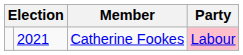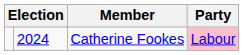(33, 38) 2021 -> (33, 38) 2024
